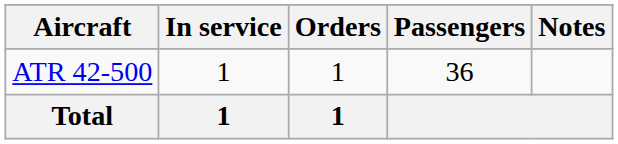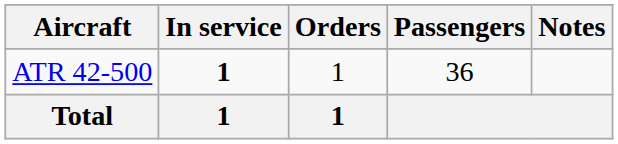(224, 71) normal -> (224, 71) bold
